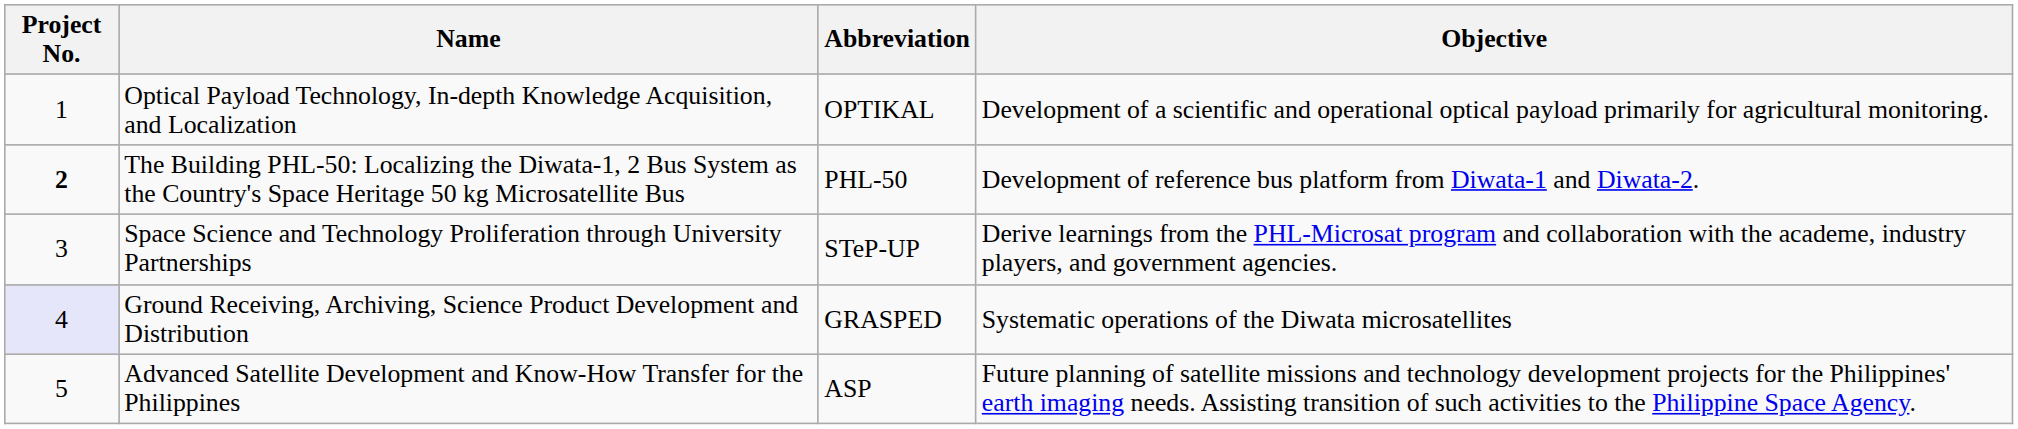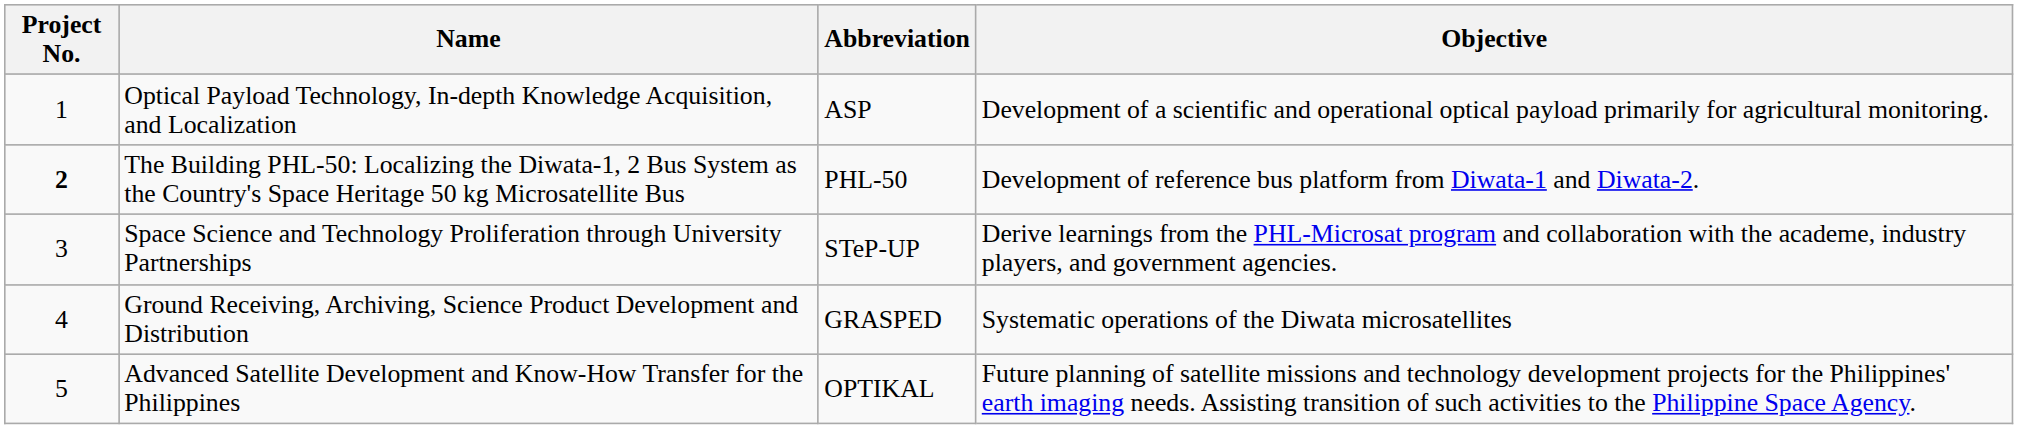(879, 109) OPTIKAL -> (848, 109) ASP
(62, 318) lavender background -> (62, 318) no background
(848, 388) ASP -> (879, 388) OPTIKAL
